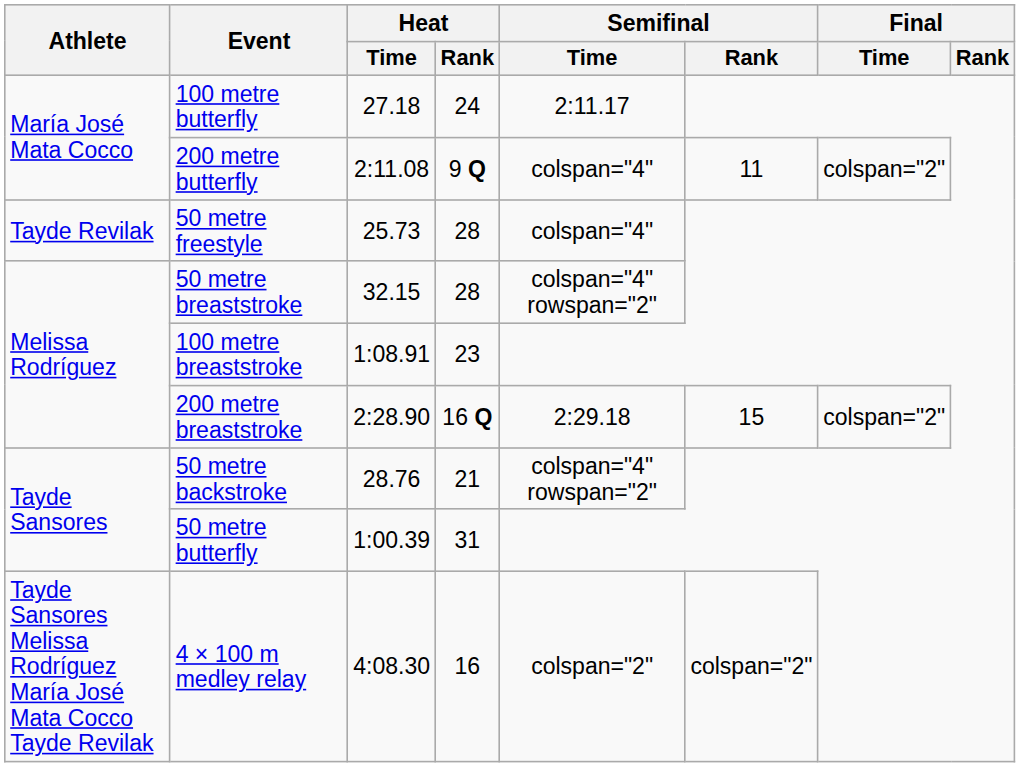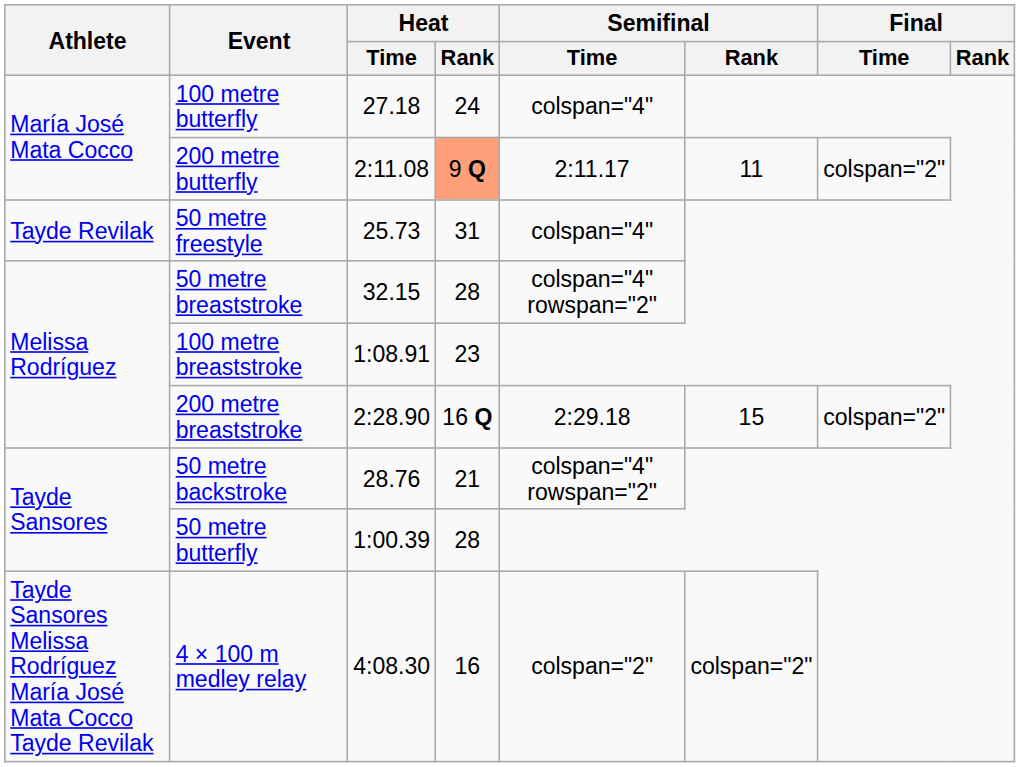(592, 107) 2:11.17 -> (592, 107) colspan="4"
(467, 169) no background -> (467, 169) lightsalmon background
(592, 169) colspan="4" -> (592, 169) 2:11.17
(467, 231) 28 -> (467, 231) 31
(467, 541) 31 -> (467, 541) 28
